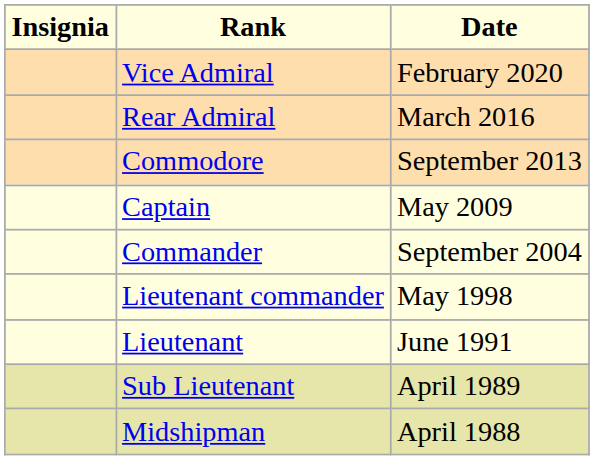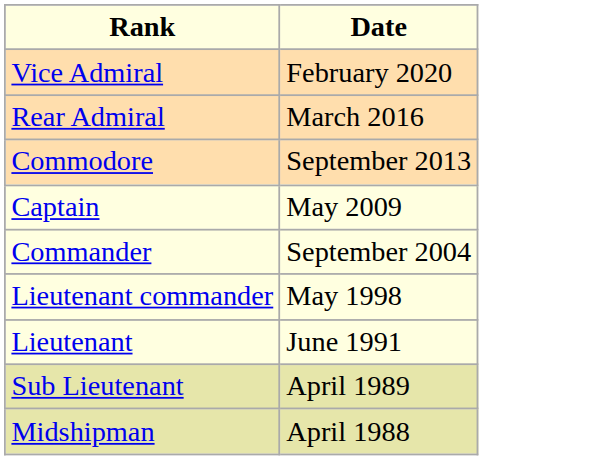- column: (60, 26)
